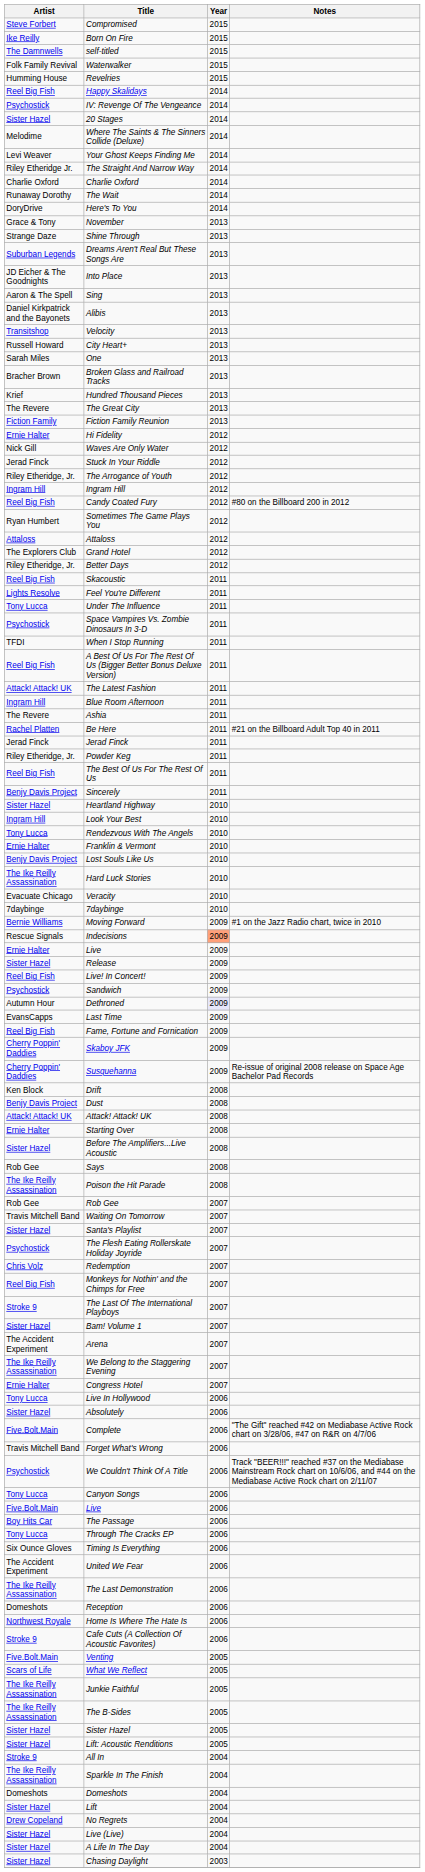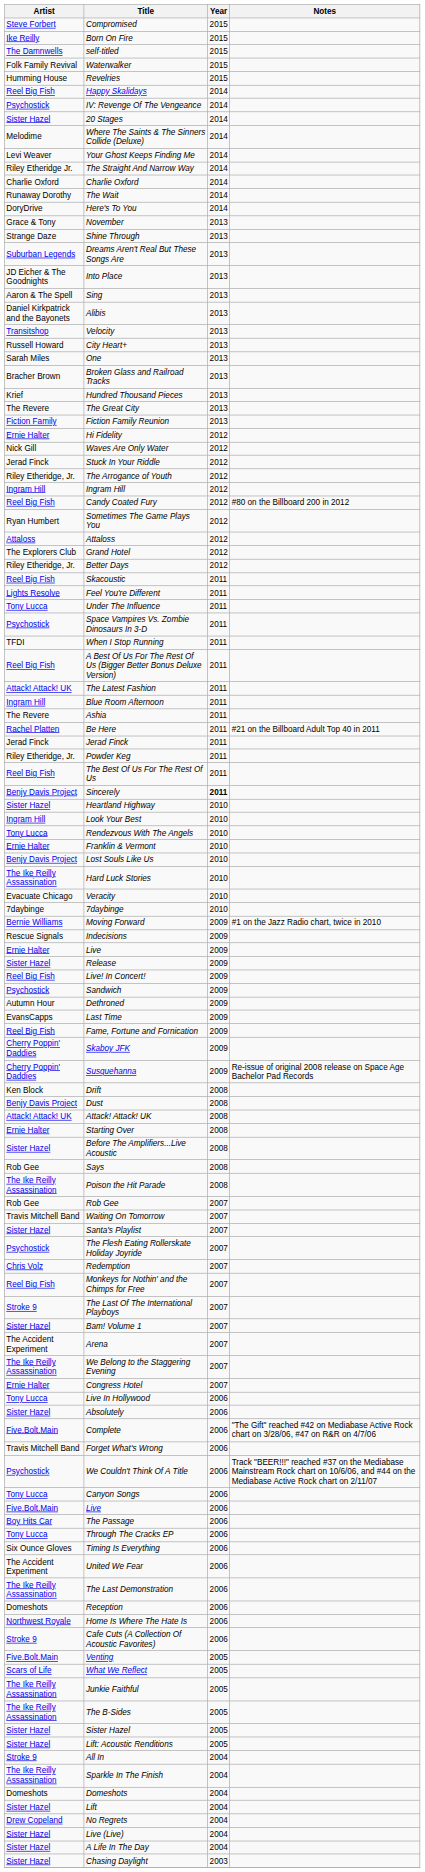(218, 792) normal -> (218, 792) bold
(219, 936) lightsalmon background -> (219, 936) no background
(219, 1004) lavender background -> (219, 1004) no background
